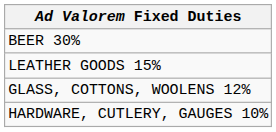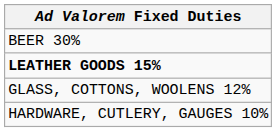(84, 65) normal -> (84, 65) bold
